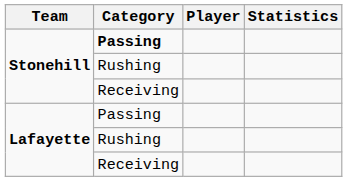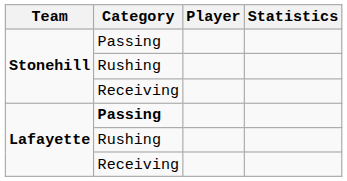(129, 42) bold -> (129, 42) normal
(129, 115) normal -> (129, 115) bold
